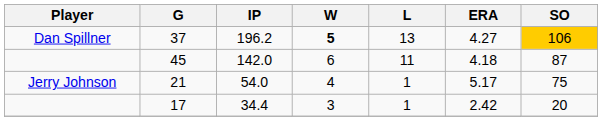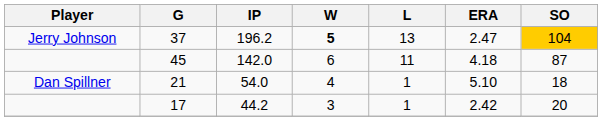(72, 37) Dan Spillner -> (72, 37) Jerry Johnson
(483, 37) 4.27 -> (483, 37) 2.47
(560, 37) 106 -> (560, 37) 104
(72, 82) Jerry Johnson -> (72, 82) Dan Spillner
(483, 82) 5.17 -> (483, 82) 5.10
(560, 82) 75 -> (560, 82) 18
(254, 104) 34.4 -> (254, 104) 44.2
